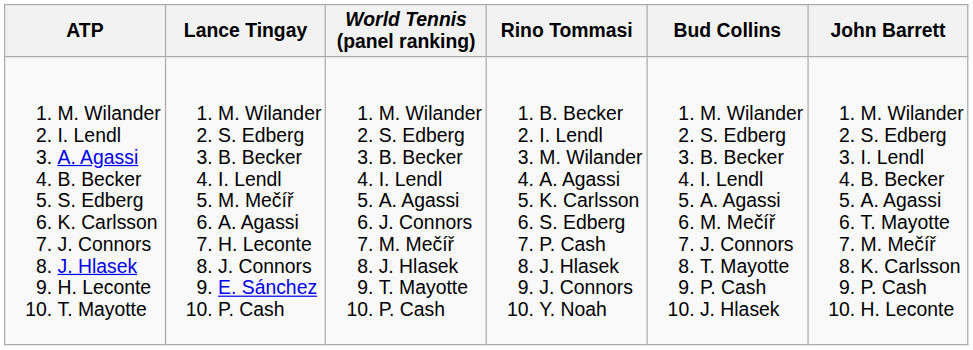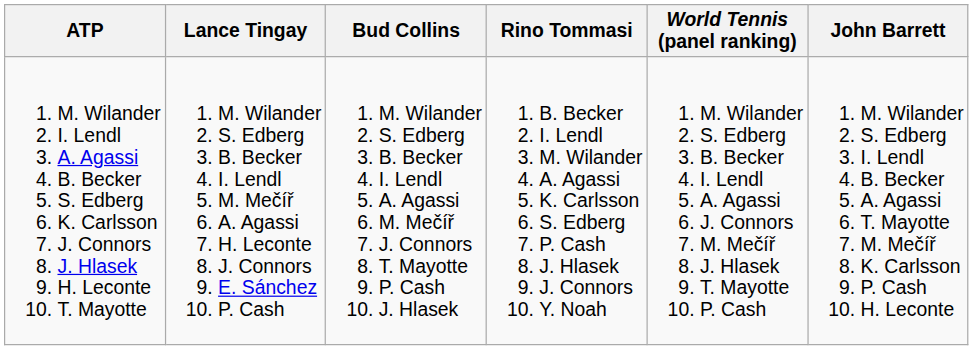columns swapped: (727, 30) <-> (406, 30)
